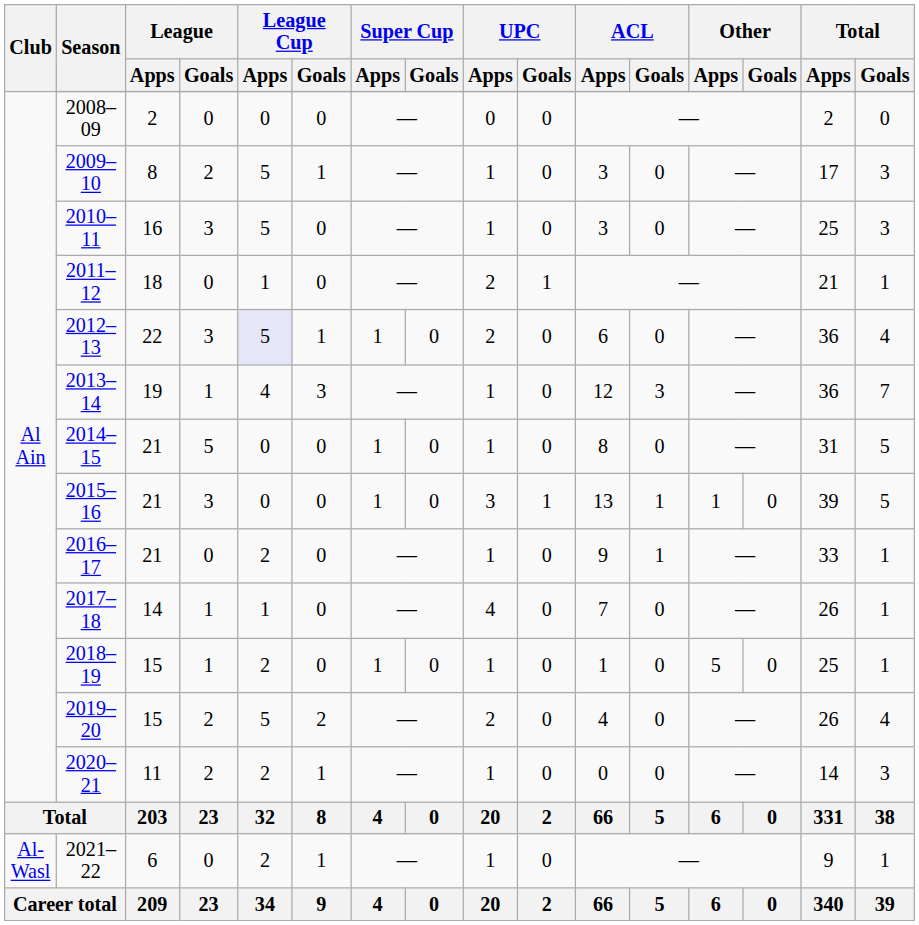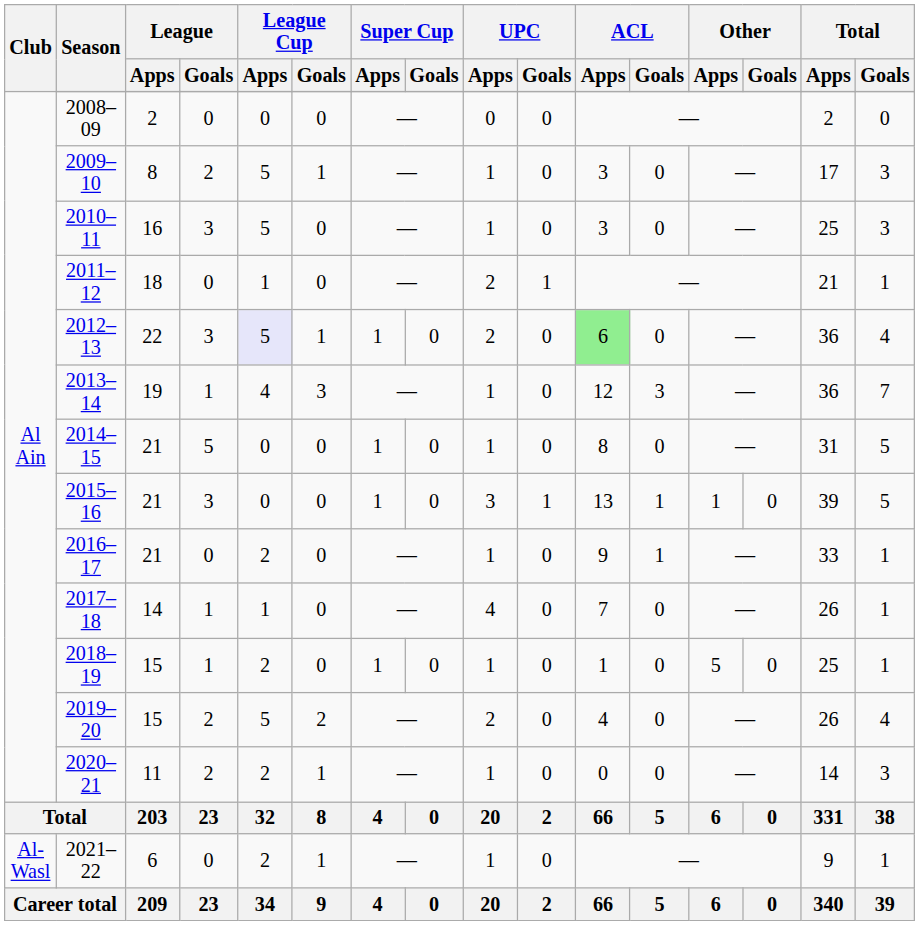(603, 337) no background -> (603, 337) lightgreen background
